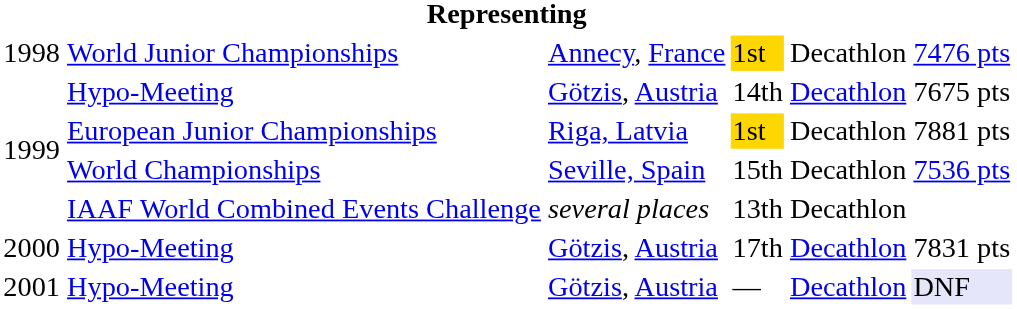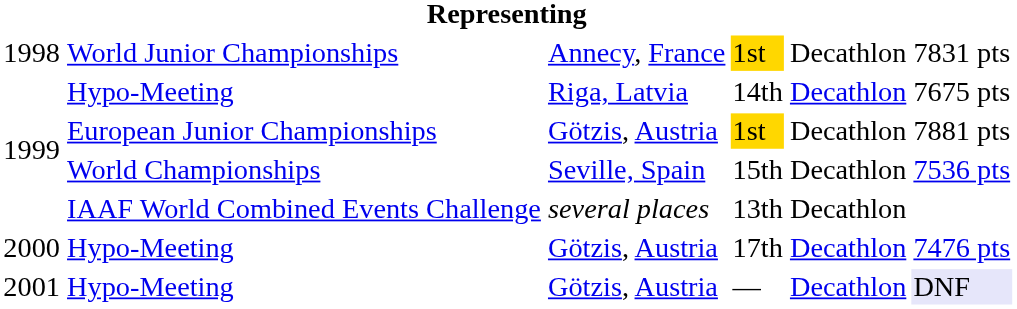(962, 52) 7476 pts -> (962, 52) 7831 pts
(633, 91) Götzis, Austria -> (618, 91) Riga, Latvia
(618, 130) Riga, Latvia -> (633, 130) Götzis, Austria
(962, 247) 7831 pts -> (962, 247) 7476 pts
